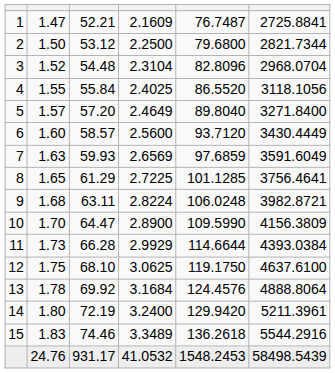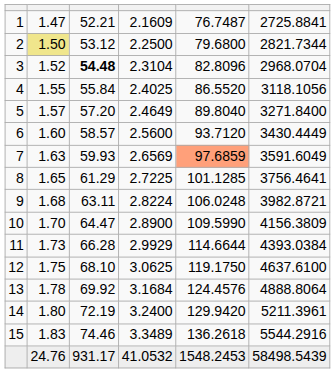(52, 44) no background -> (52, 44) khaki background
(98, 66) normal -> (98, 66) bold
(220, 156) no background -> (220, 156) lightsalmon background
